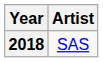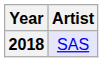(73, 44) no background -> (73, 44) lavender background
